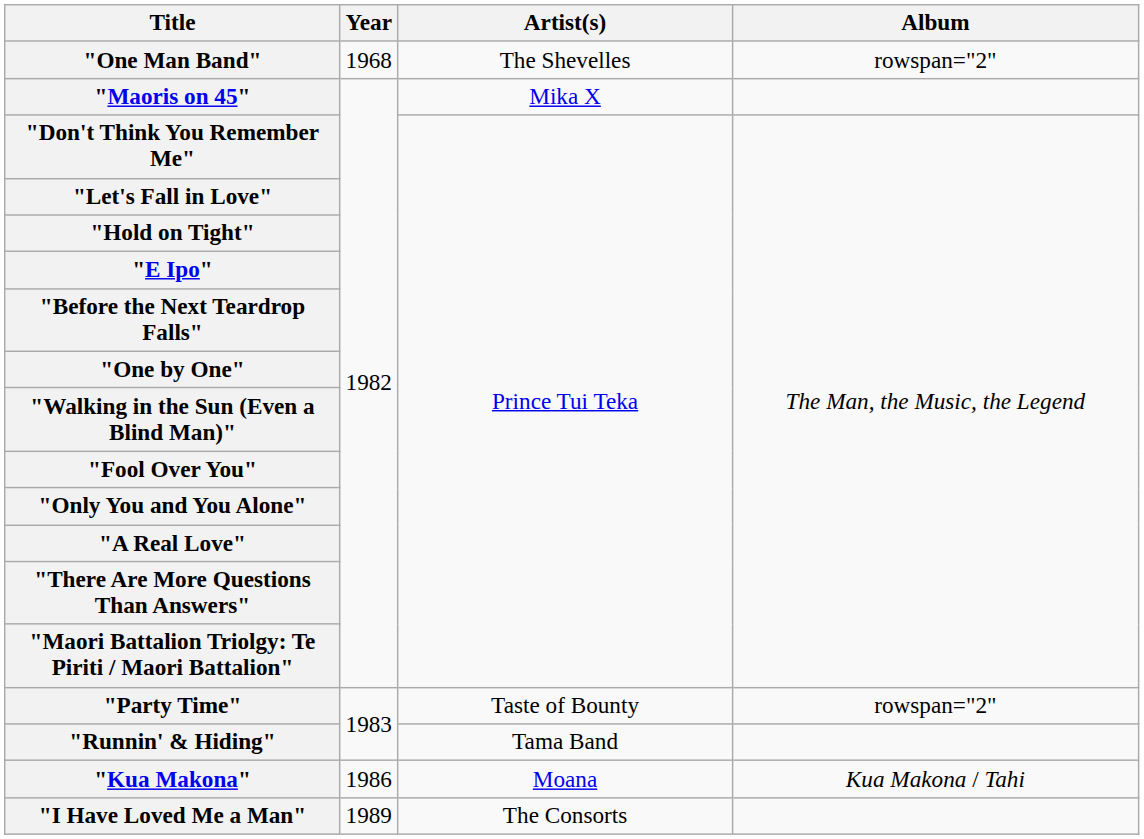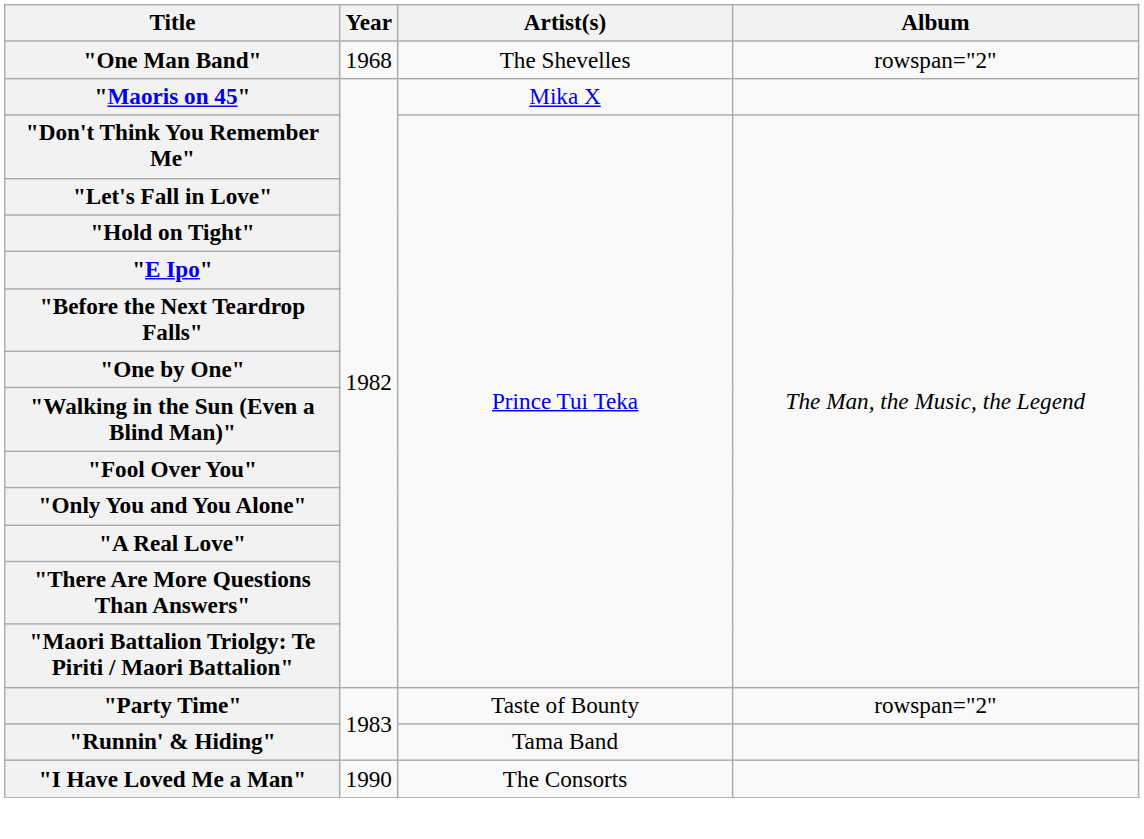- row: (172, 778)
(369, 815) 1989 -> (369, 778) 1990
